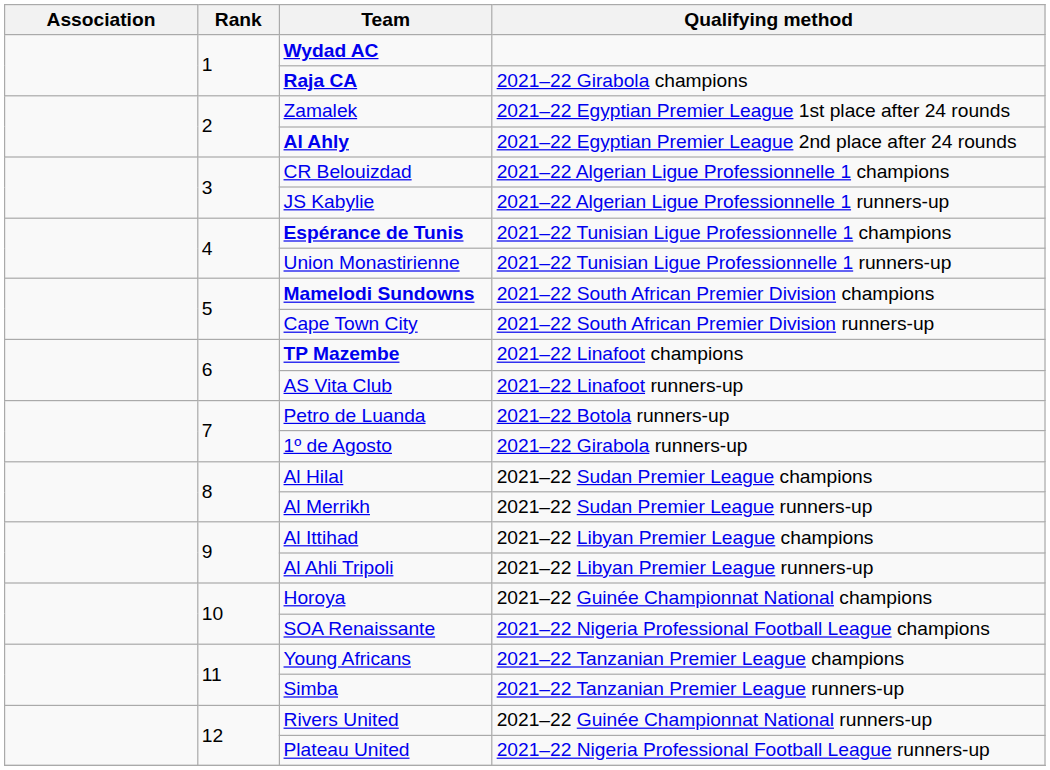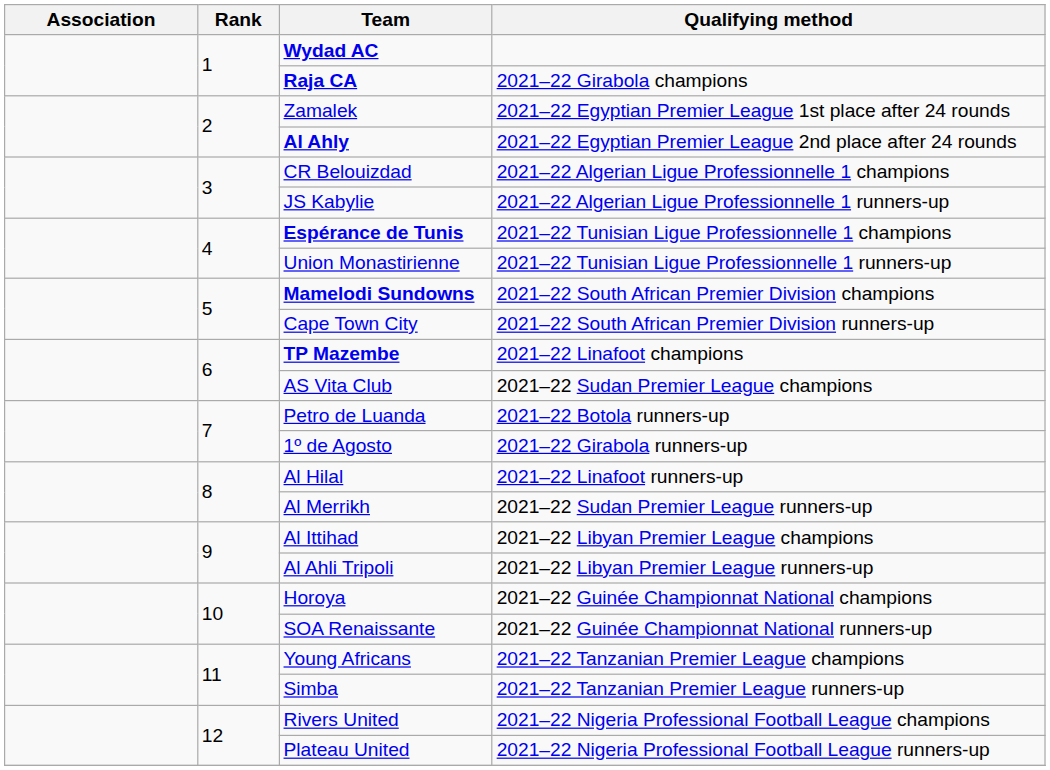(620, 385) 2021–22 Linafoot runners-up -> (685, 385) 2021–22 Sudan Premier League champions
(685, 476) 2021–22 Sudan Premier League champions -> (620, 476) 2021–22 Linafoot runners-up
(743, 628) 2021–22 Nigeria Professional Football League champions -> (714, 628) 2021–22 Guinée Championnat National runners-up
(714, 720) 2021–22 Guinée Championnat National runners-up -> (743, 720) 2021–22 Nigeria Professional Football League champions
